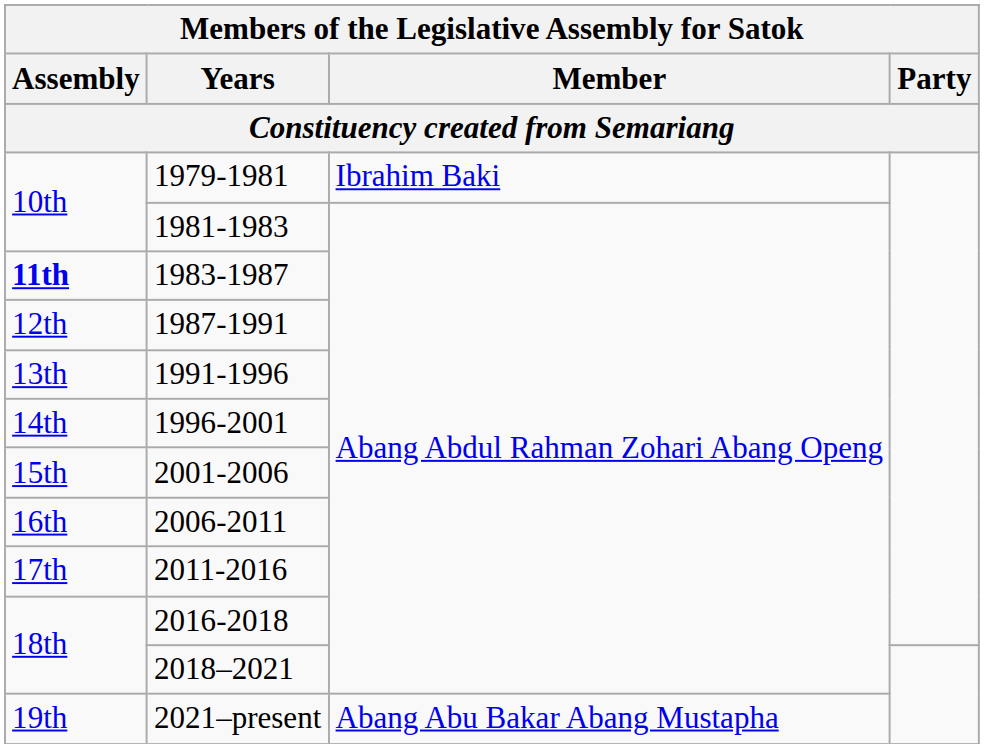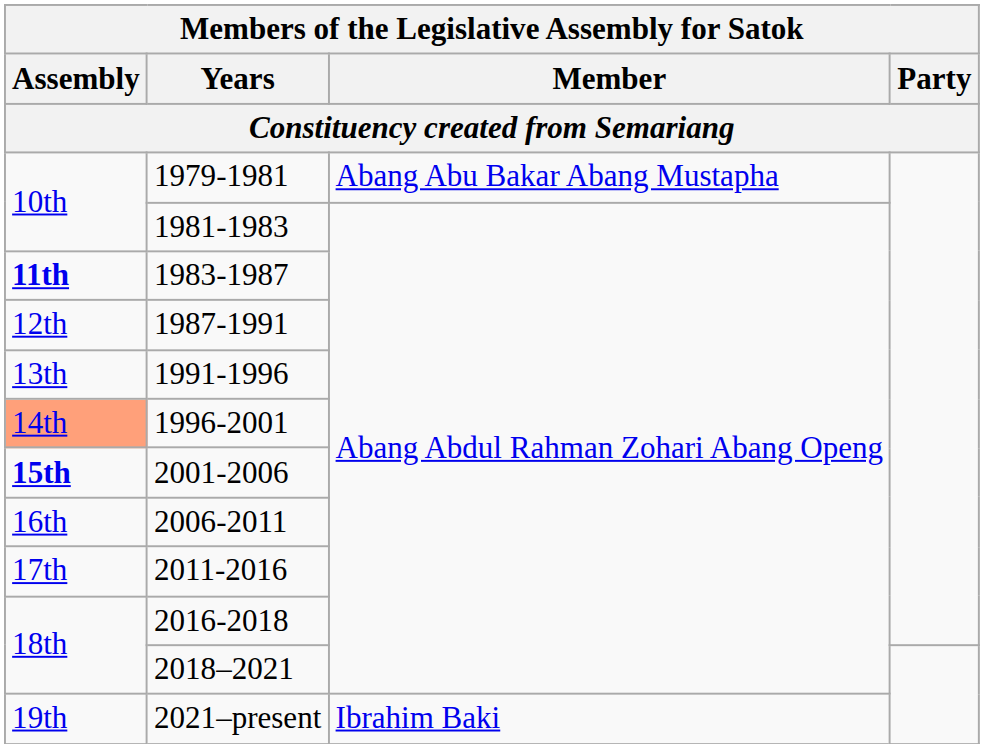(418, 176) Ibrahim Baki -> (557, 176) Abang Abu Bakar Abang Mustapha
(40, 422) no background -> (40, 422) lightsalmon background
(40, 472) normal -> (41, 472) bold
(557, 718) Abang Abu Bakar Abang Mustapha -> (418, 718) Ibrahim Baki
